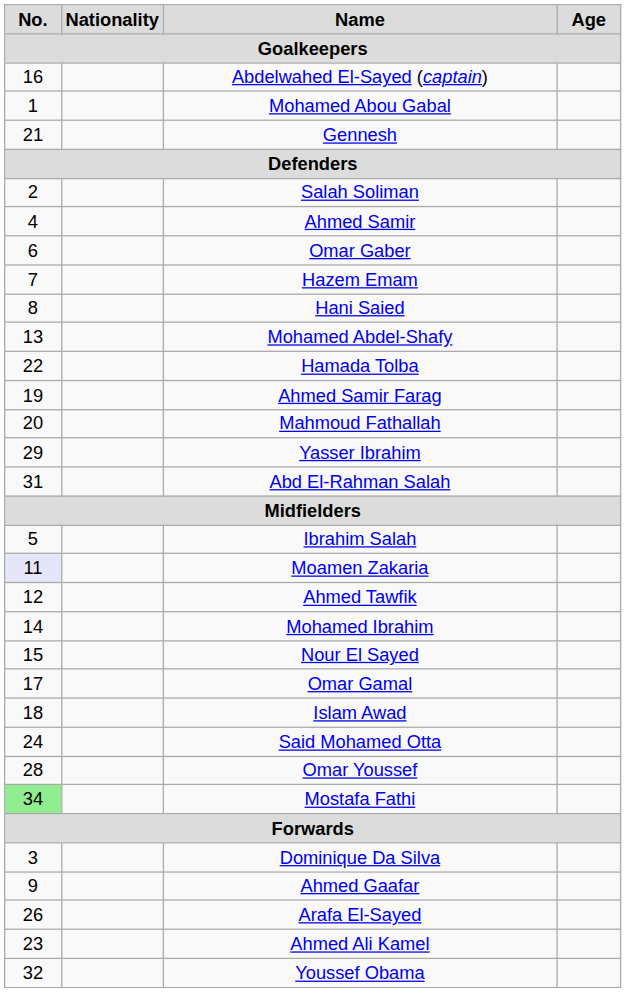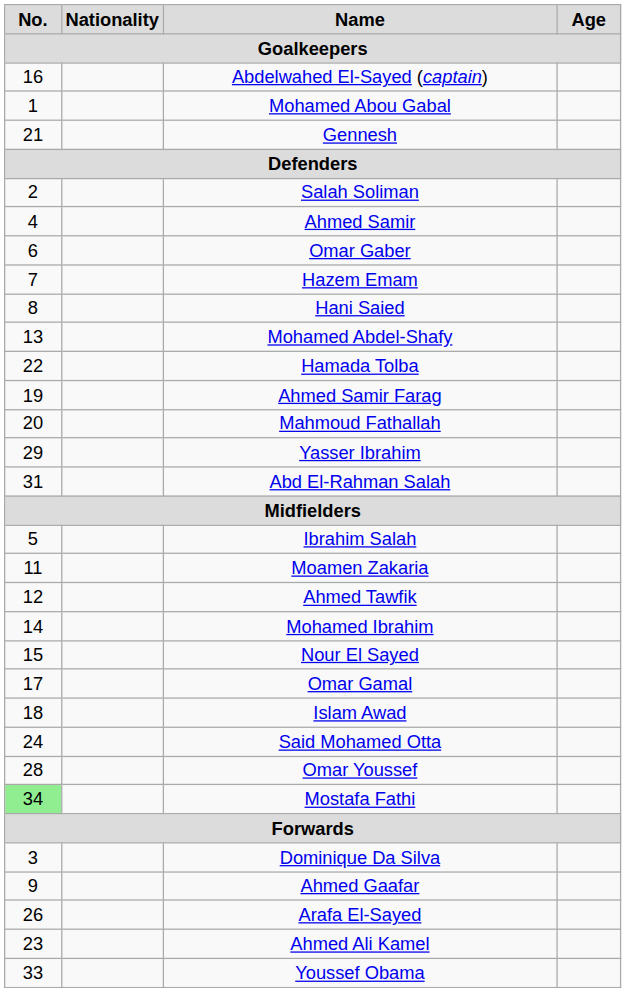(33, 568) lavender background -> (33, 568) no background
(33, 973) 32 -> (33, 973) 33
